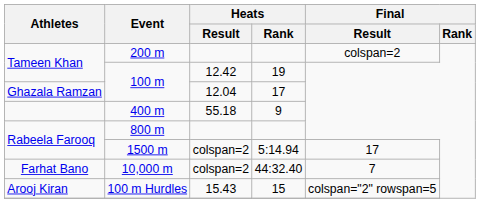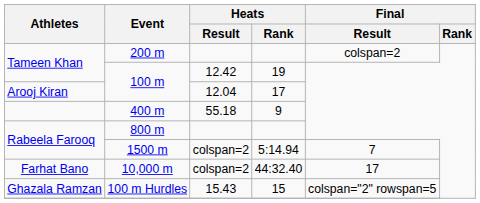(55, 92) Ghazala Ramzan -> (38, 92) Arooj Kiran
(372, 150) 17 -> (372, 150) 7
(372, 169) 7 -> (372, 169) 17
(38, 189) Arooj Kiran -> (55, 189) Ghazala Ramzan
